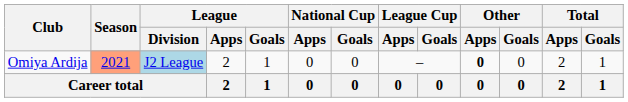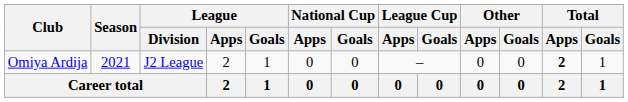(116, 62) lightsalmon background -> (116, 62) no background
(174, 62) lightblue background -> (174, 62) no background
(480, 62) bold -> (480, 62) normal
(562, 62) normal -> (562, 62) bold
